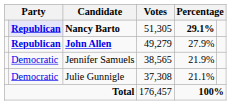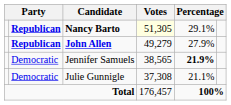(36, 28) lavender background -> (36, 28) no background
(158, 28) no background -> (158, 28) lightyellow background
(201, 28) bold -> (201, 28) normal
(201, 60) normal -> (201, 60) bold
